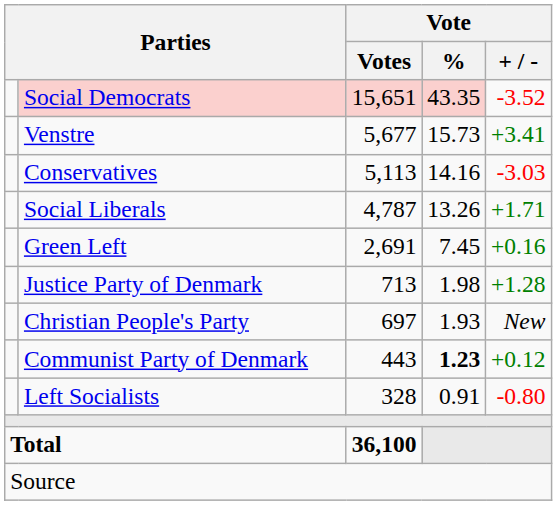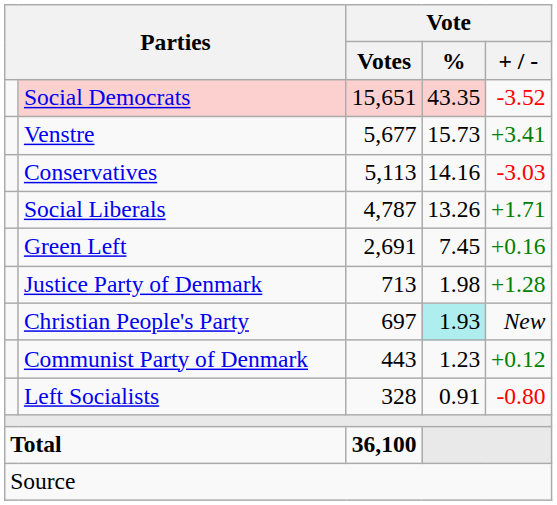(460, 321) no background -> (460, 321) paleturquoise background
(460, 358) bold -> (460, 358) normal
